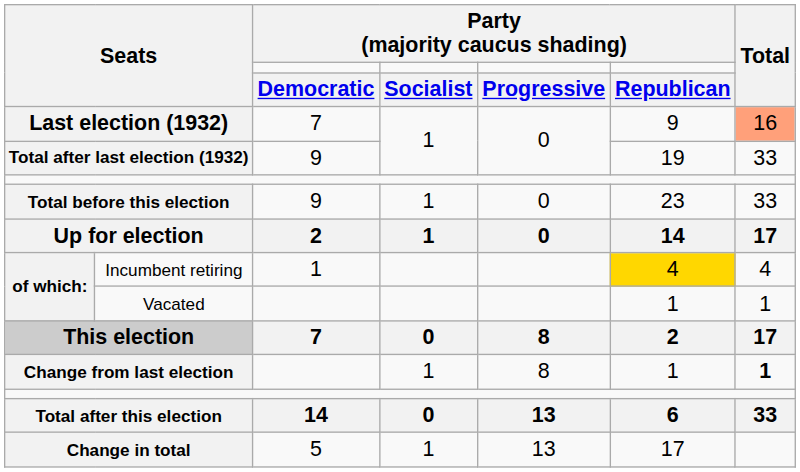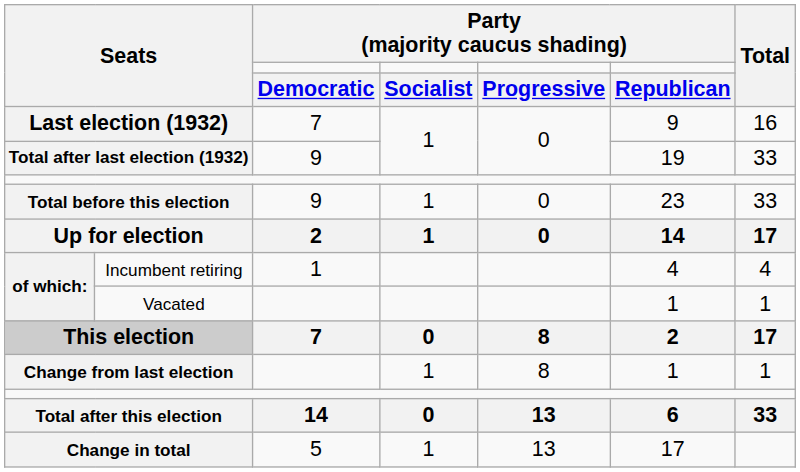(765, 123) lightsalmon background -> (765, 123) no background
(673, 269) gold background -> (673, 269) no background
(765, 371) bold -> (765, 371) normal
